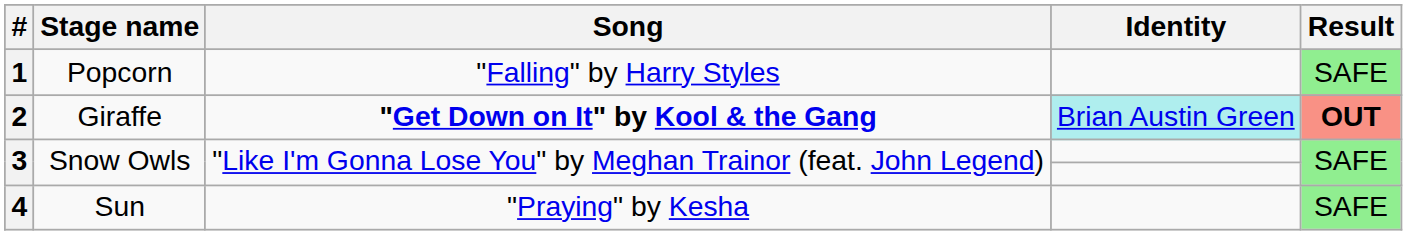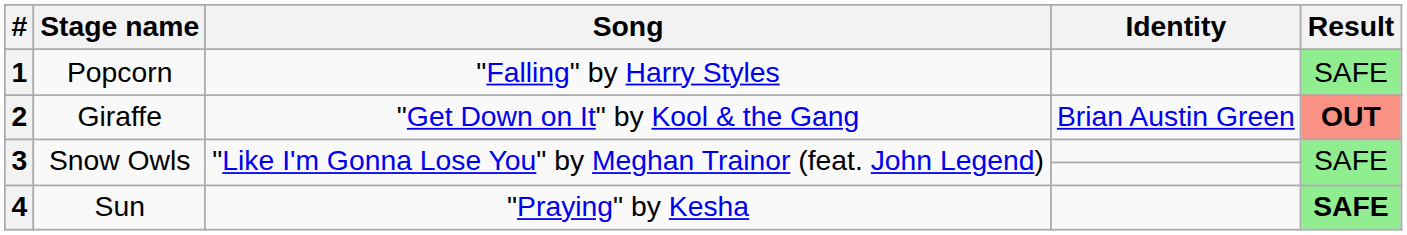(628, 116) bold -> (628, 116) normal
(1176, 116) paleturquoise background -> (1176, 116) no background
(1351, 206) normal -> (1351, 206) bold
